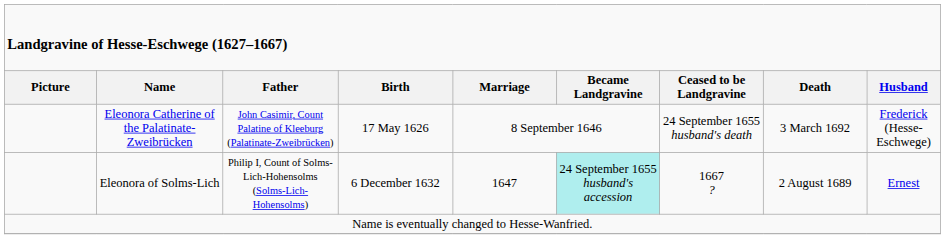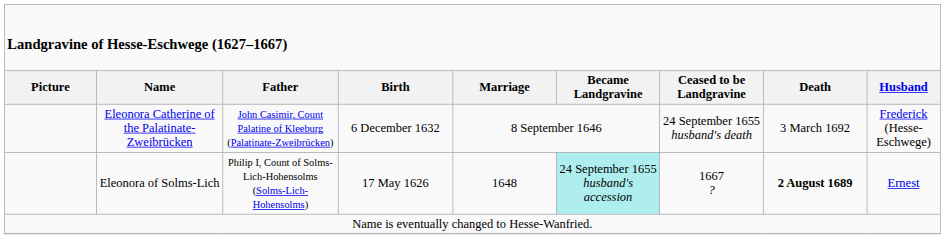(395, 128) 17 May 1626 -> (395, 128) 6 December 1632
(395, 183) 6 December 1632 -> (395, 183) 17 May 1626
(505, 183) 1647 -> (505, 183) 1648
(815, 183) normal -> (815, 183) bold
